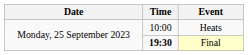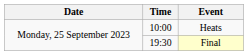(160, 43) bold -> (160, 43) normal
